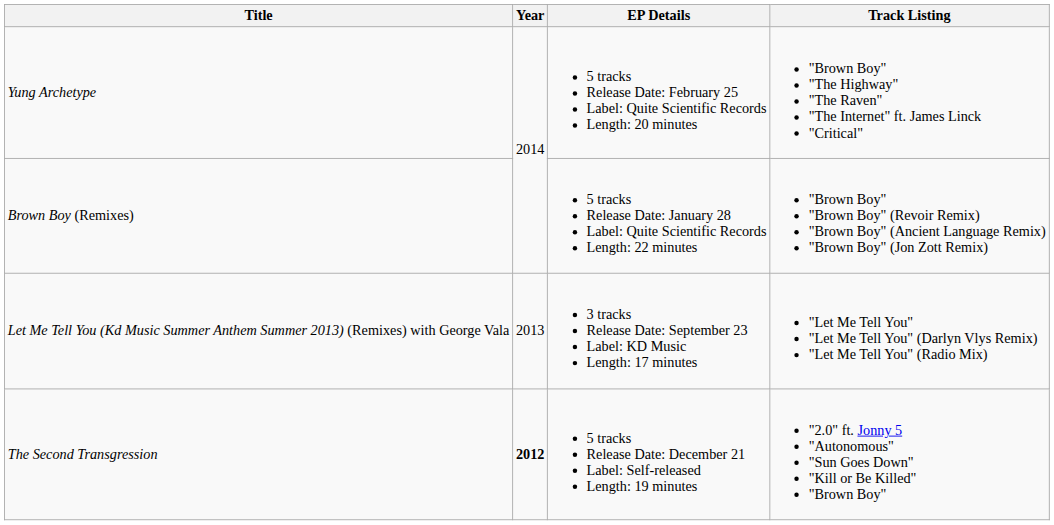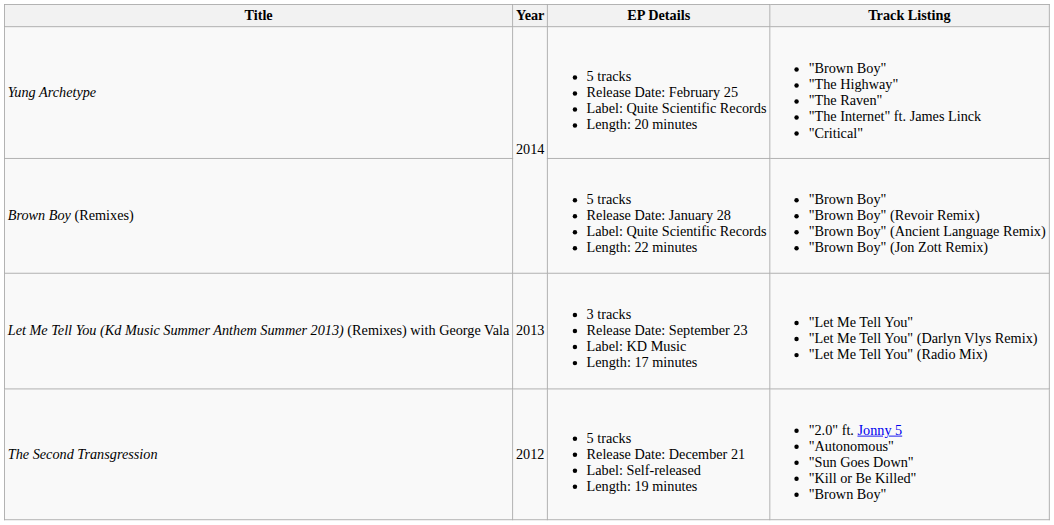(530, 454) bold -> (530, 454) normal
